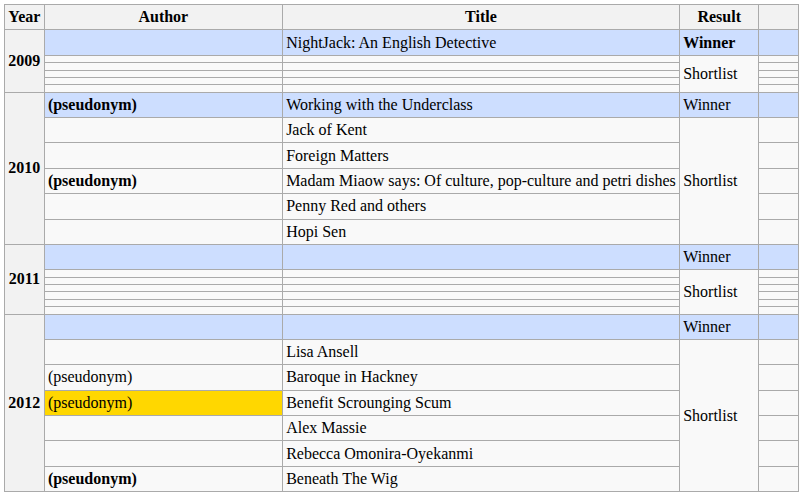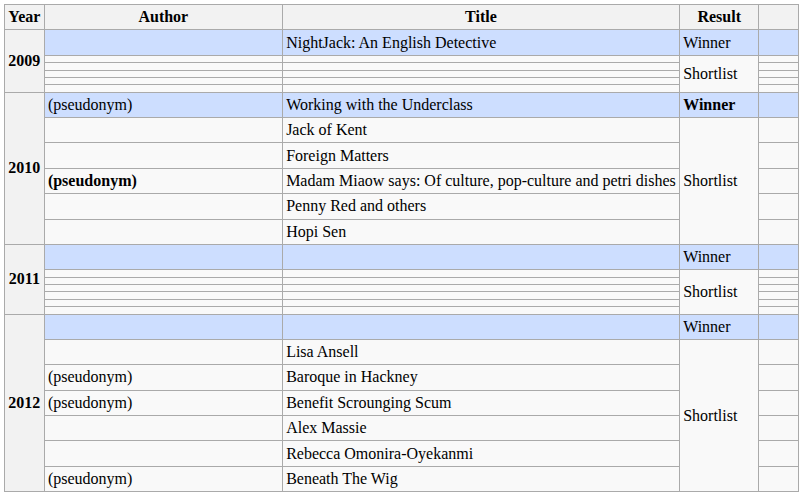(709, 42) bold -> (707, 42) normal
(92, 104) bold -> (90, 104) normal
(707, 104) normal -> (709, 104) bold
(90, 402) gold background -> (90, 402) no background
(92, 478) bold -> (90, 478) normal
